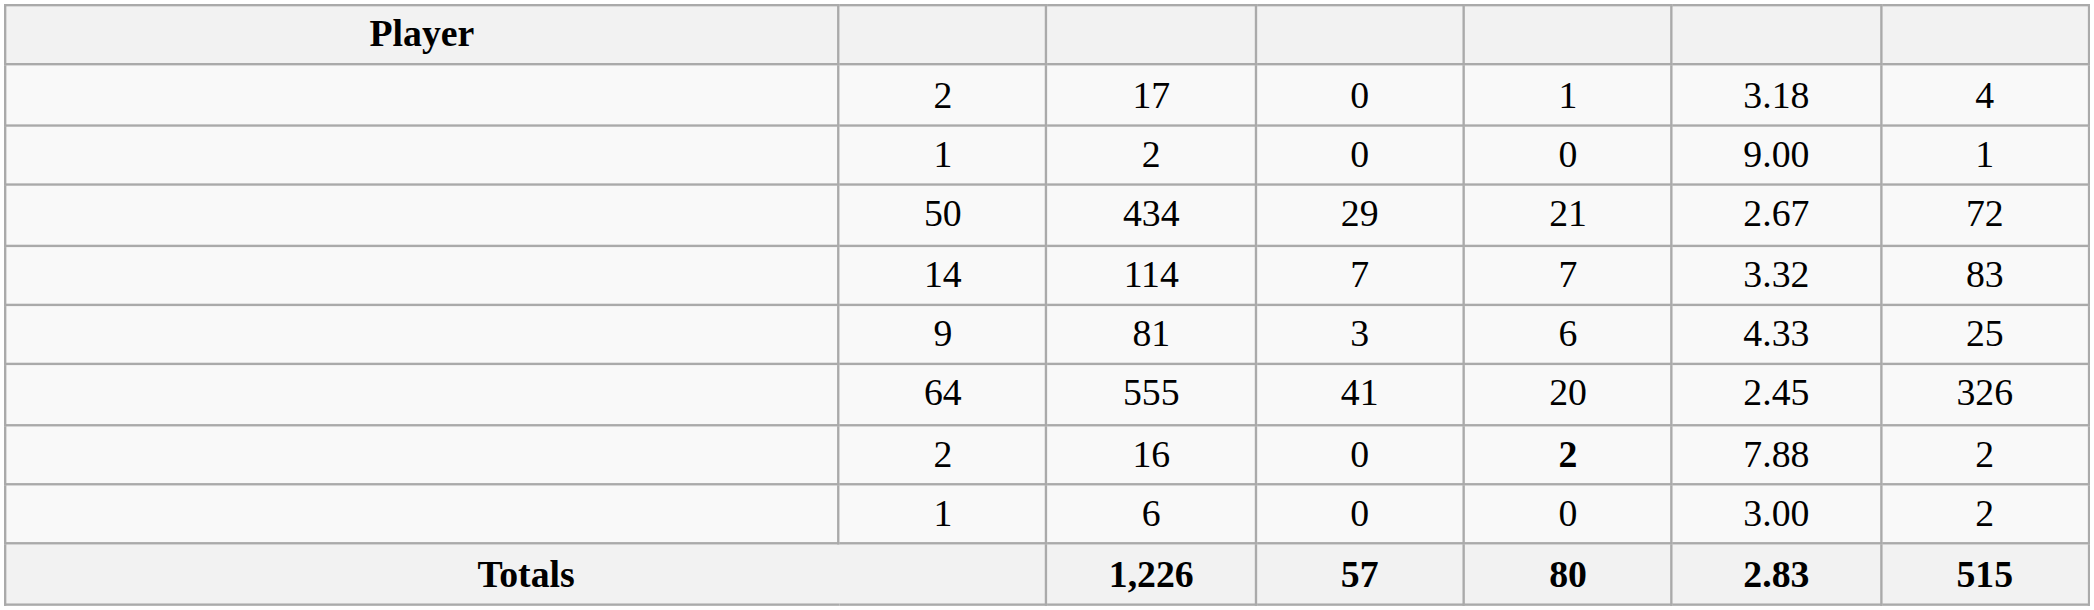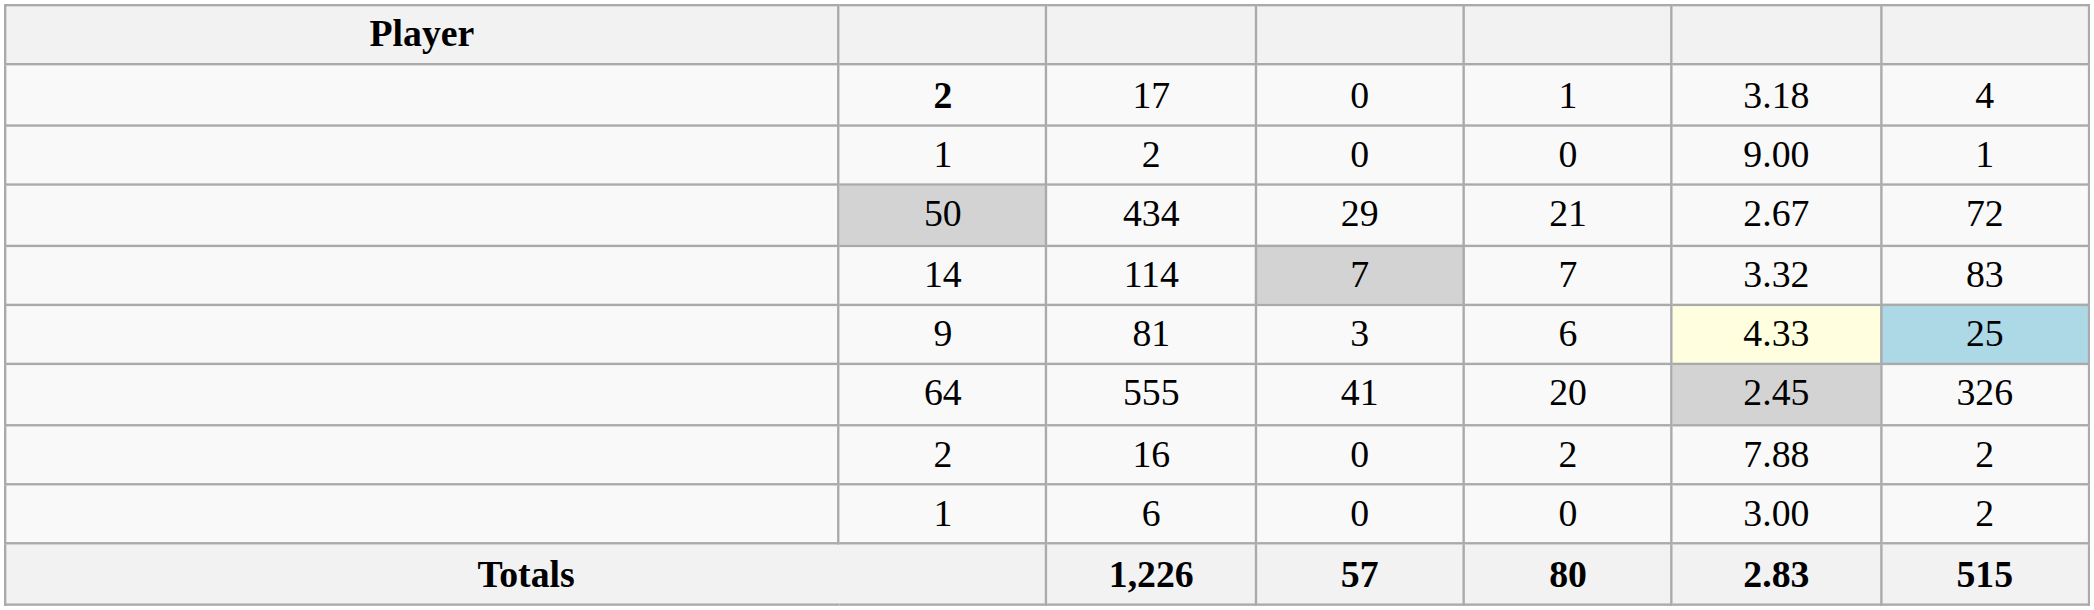(943, 94) normal -> (943, 94) bold
(943, 214) no background -> (943, 214) lightgrey background
(1360, 273) no background -> (1360, 273) lightgrey background
(1776, 333) no background -> (1776, 333) lightyellow background
(1985, 333) no background -> (1985, 333) lightblue background
(1776, 393) no background -> (1776, 393) lightgrey background
(1568, 453) bold -> (1568, 453) normal
